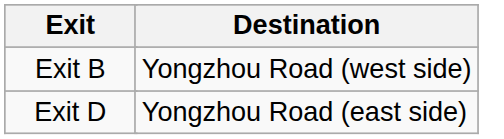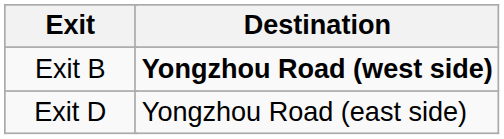(307, 68) normal -> (317, 68) bold
